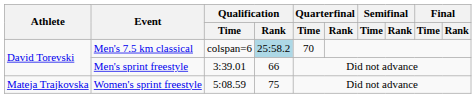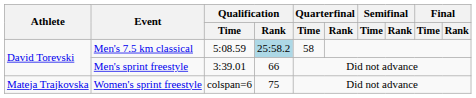(229, 49) colspan=6 -> (229, 49) 5:08.59
(309, 49) 70 -> (309, 49) 58
(229, 85) 5:08.59 -> (229, 85) colspan=6
